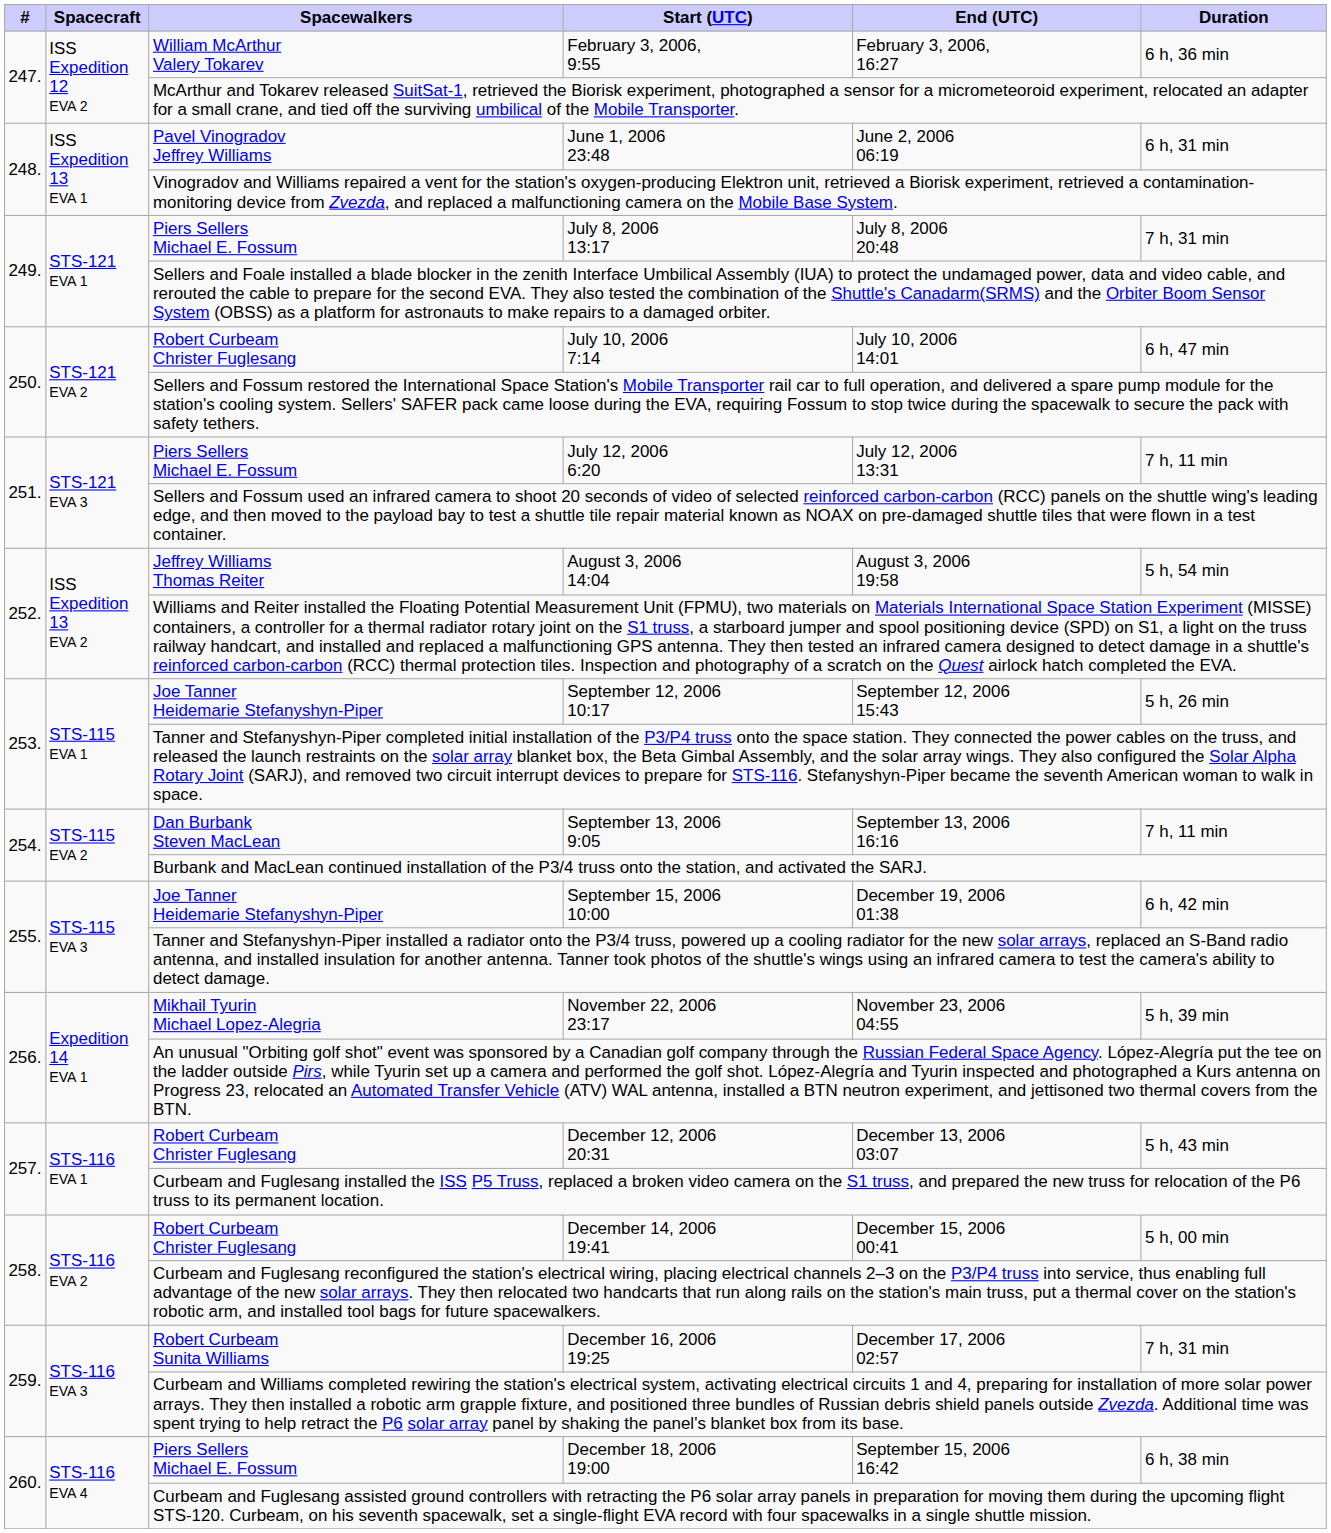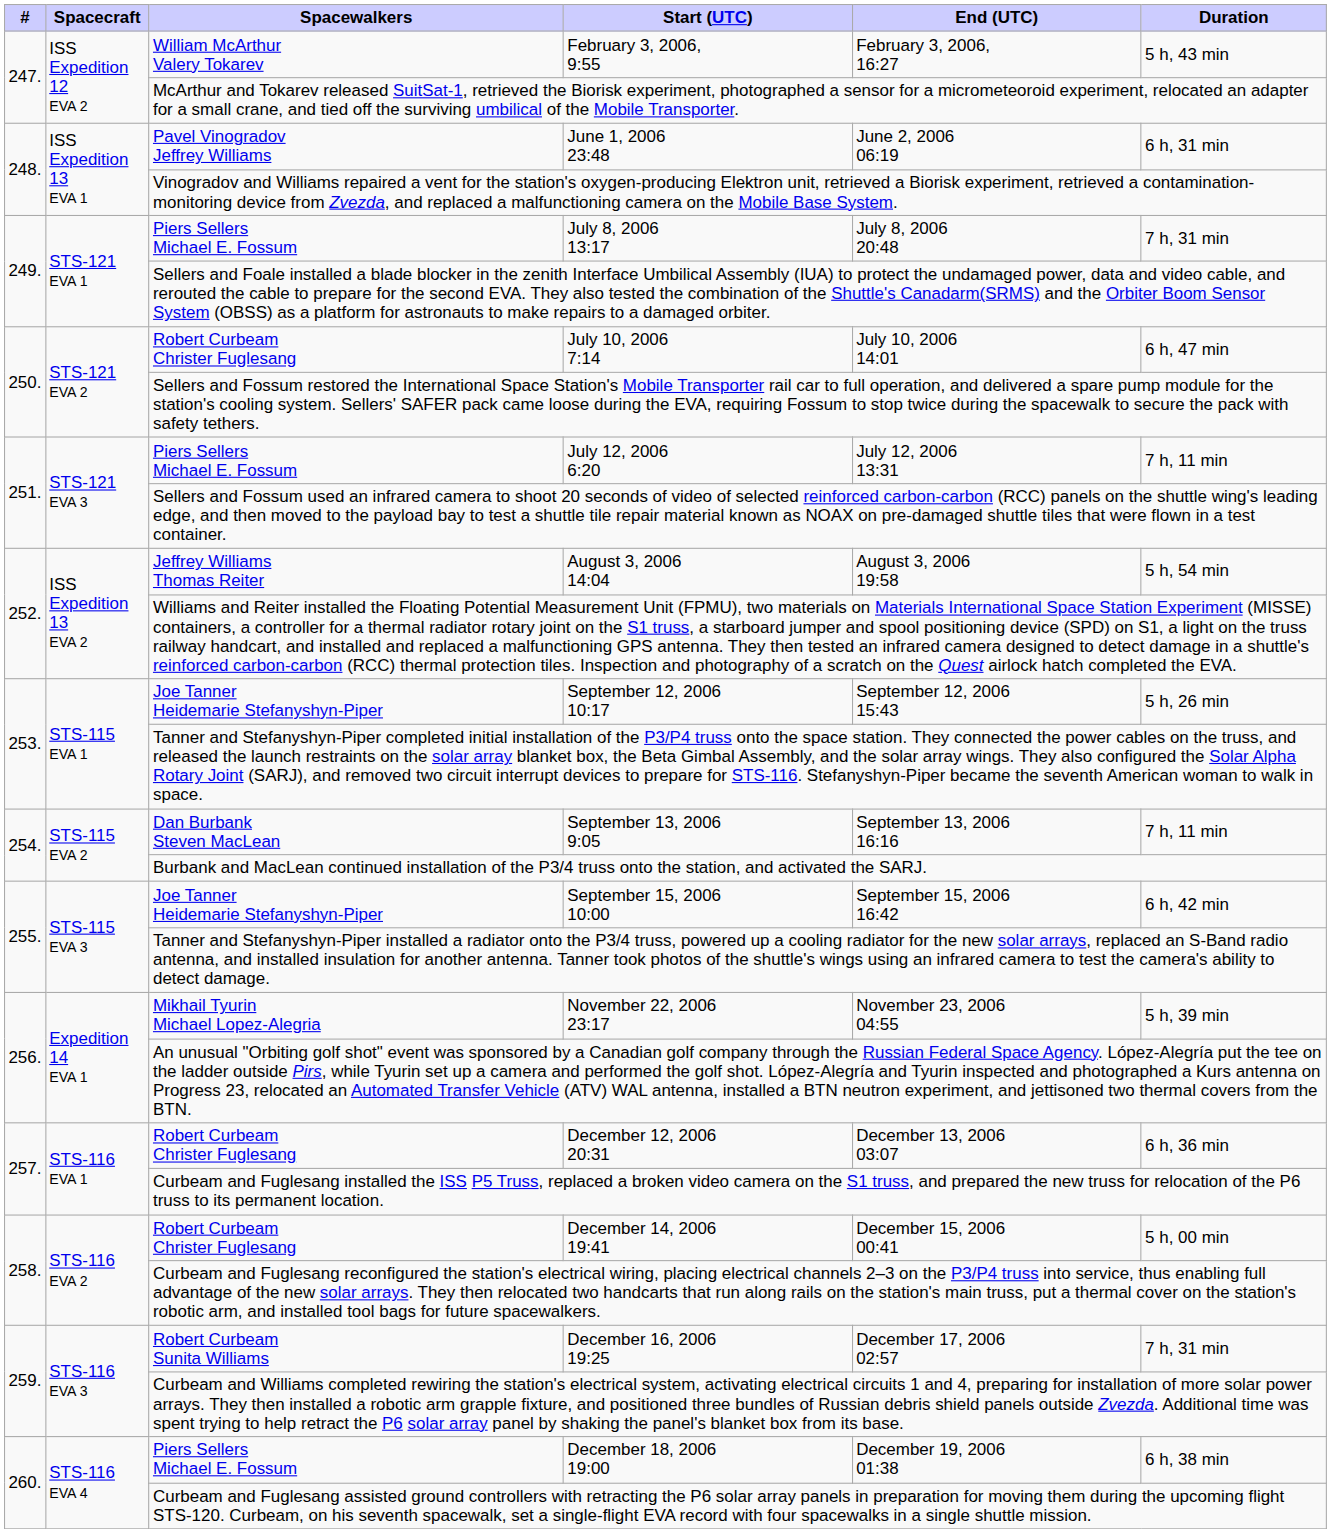(1187, 54) 6 h, 36 min -> (1187, 54) 5 h, 43 min
(931, 904) December 19, 2006 01:38 -> (933, 904) September 15, 2006 16:42
(1187, 1145) 5 h, 43 min -> (1187, 1145) 6 h, 36 min
(933, 1459) September 15, 2006 16:42 -> (931, 1459) December 19, 2006 01:38
